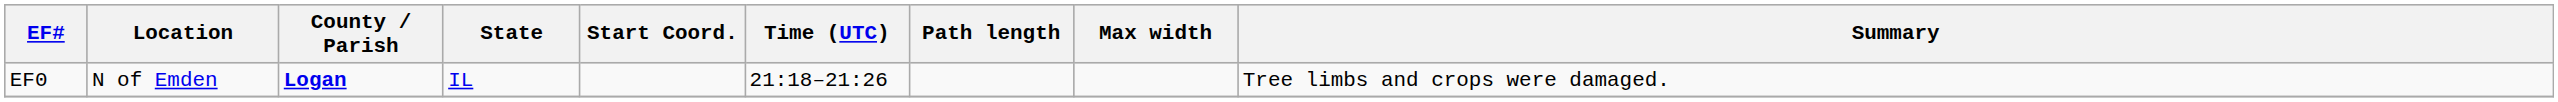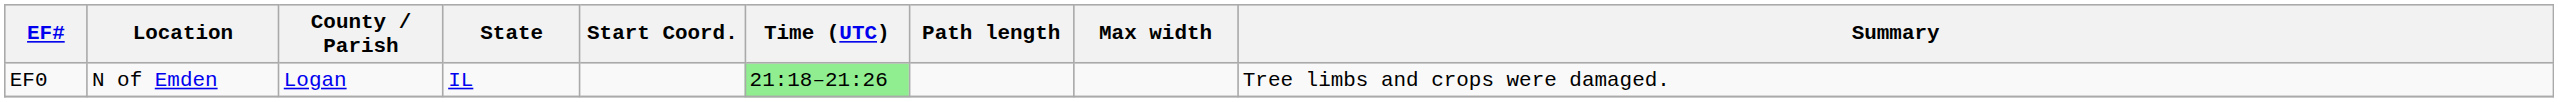(315, 80) bold -> (315, 80) normal
(819, 80) no background -> (819, 80) lightgreen background
